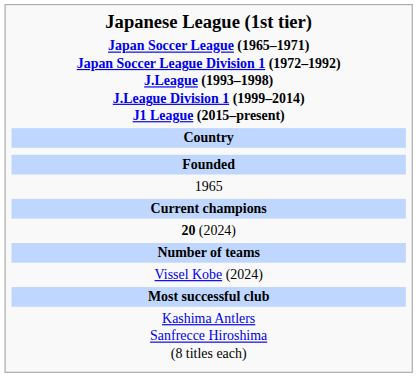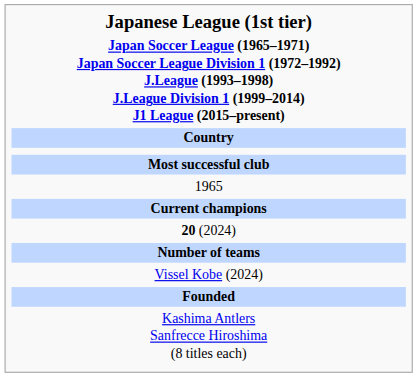(209, 164) Founded -> (209, 164) Most successful club
(209, 297) Most successful club -> (209, 297) Founded
